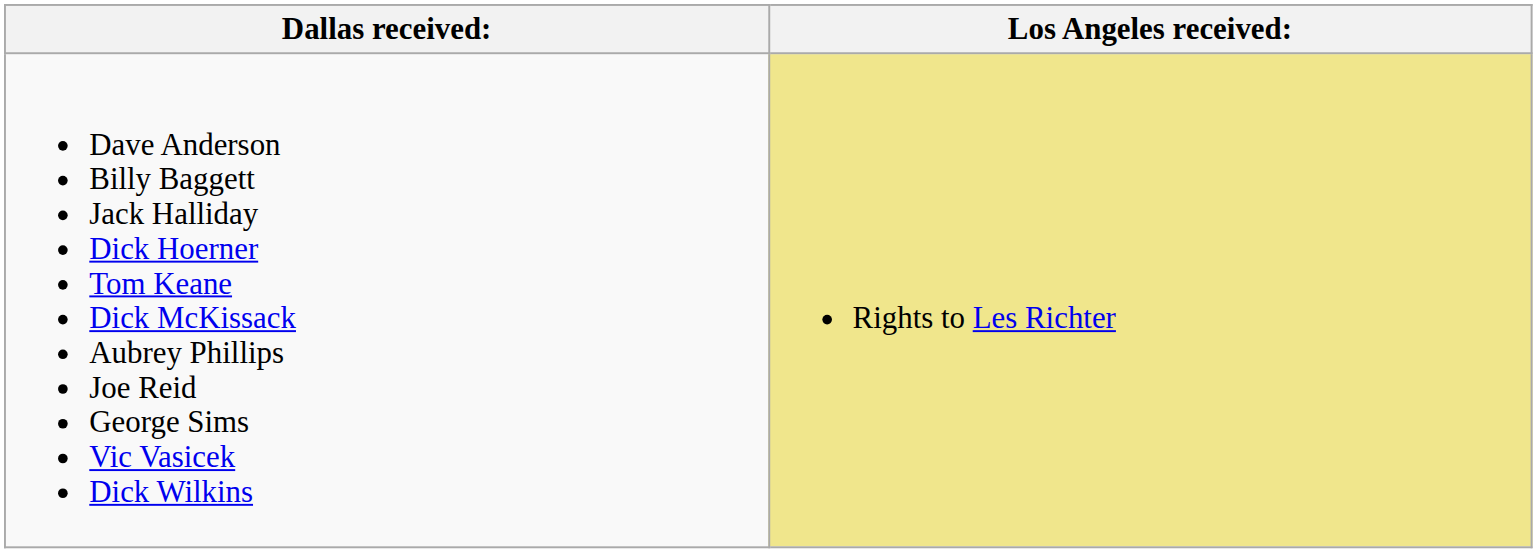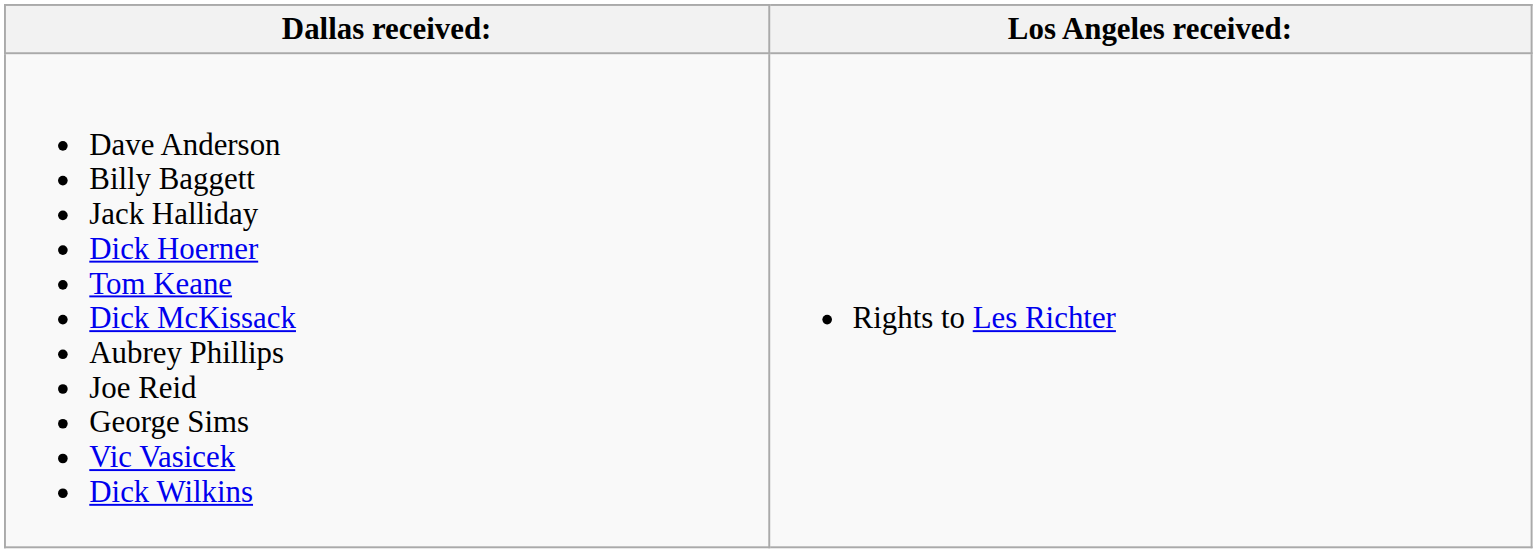(1150, 318) khaki background -> (1150, 318) no background
